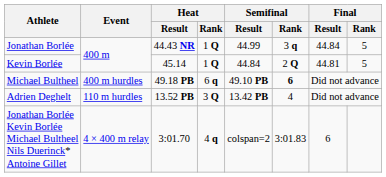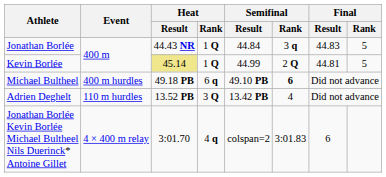(249, 46) 44.99 -> (249, 46) 44.84
(328, 46) 44.84 -> (328, 46) 44.83
(174, 63) no background -> (174, 63) khaki background
(249, 63) 44.84 -> (249, 63) 44.99
